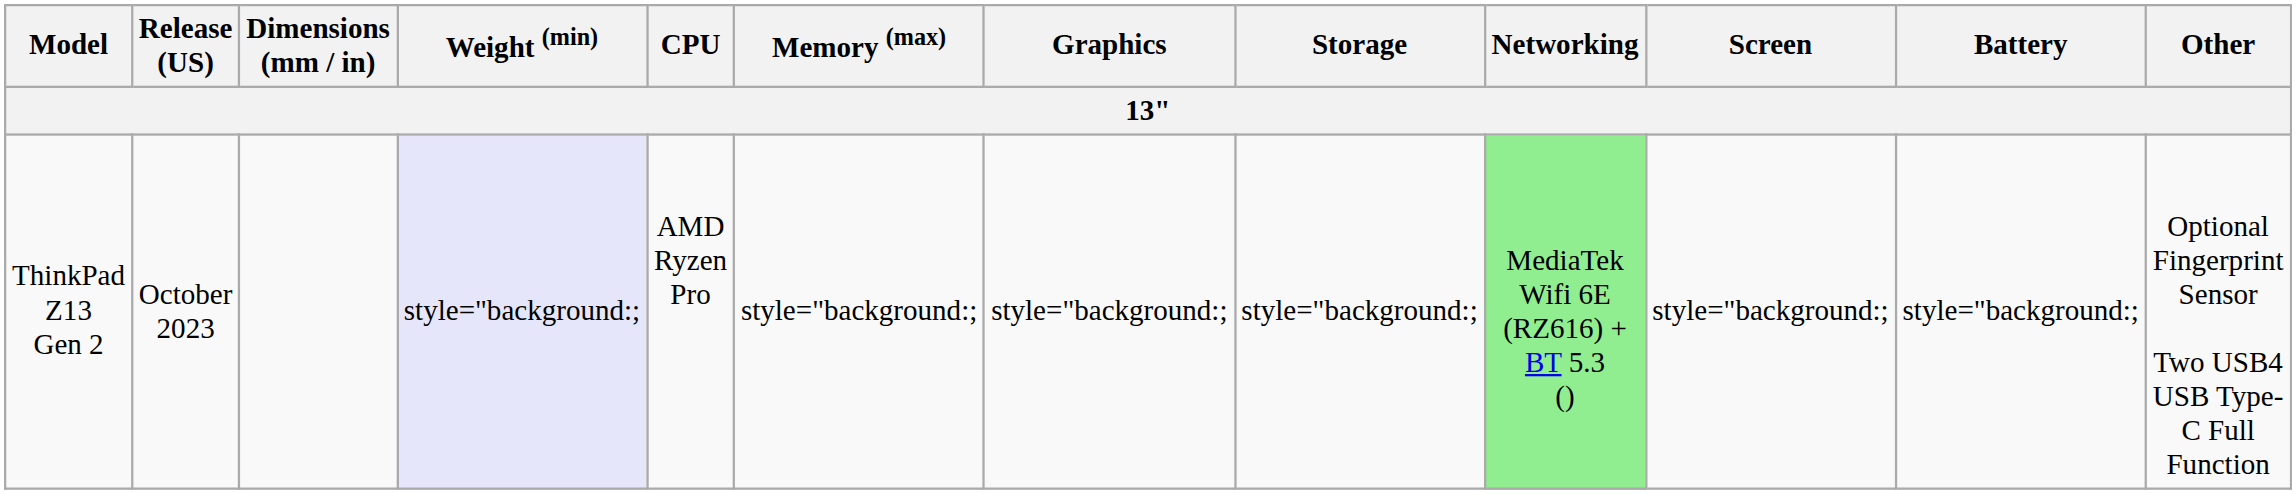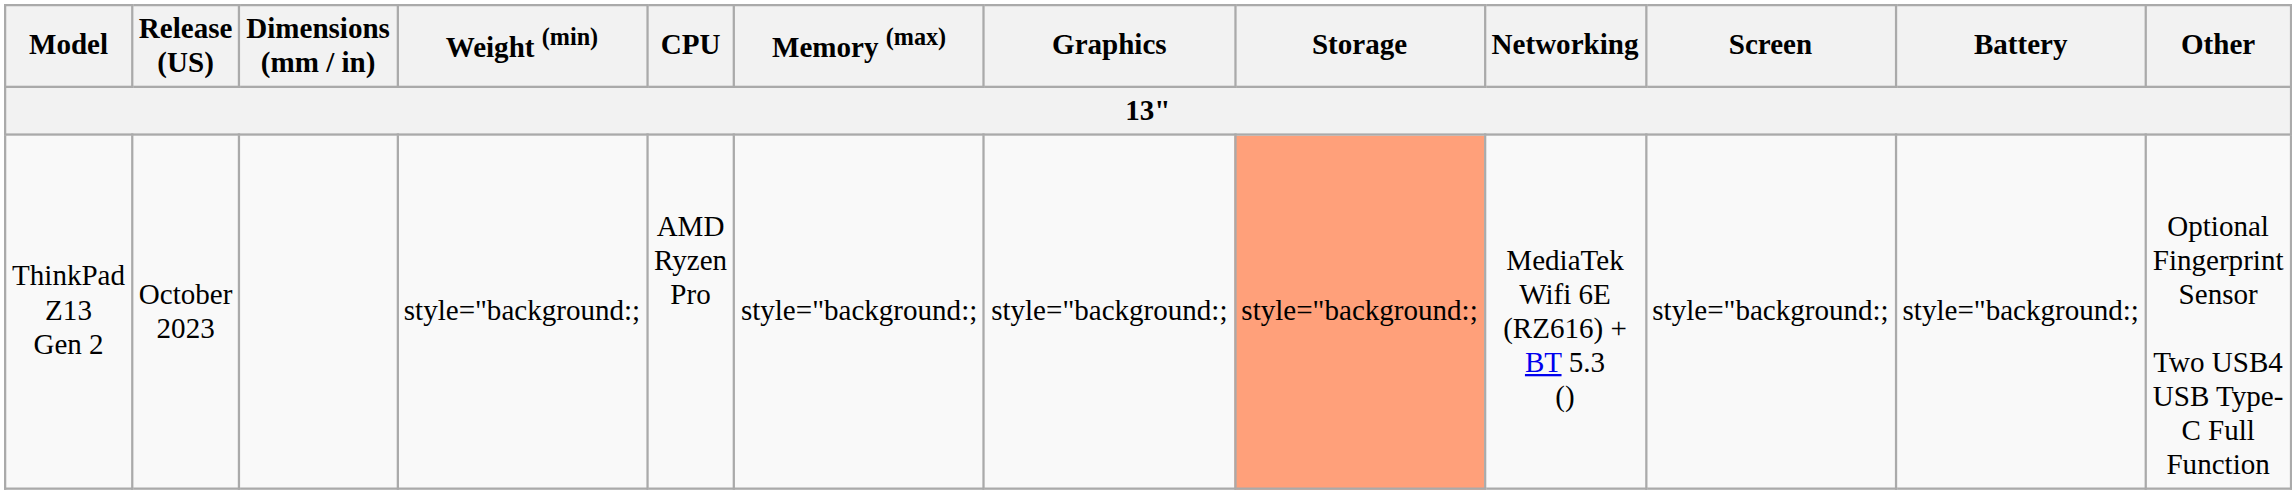(522, 311) lavender background -> (522, 311) no background
(1360, 311) no background -> (1360, 311) lightsalmon background
(1565, 328) lightgreen background -> (1565, 328) no background
